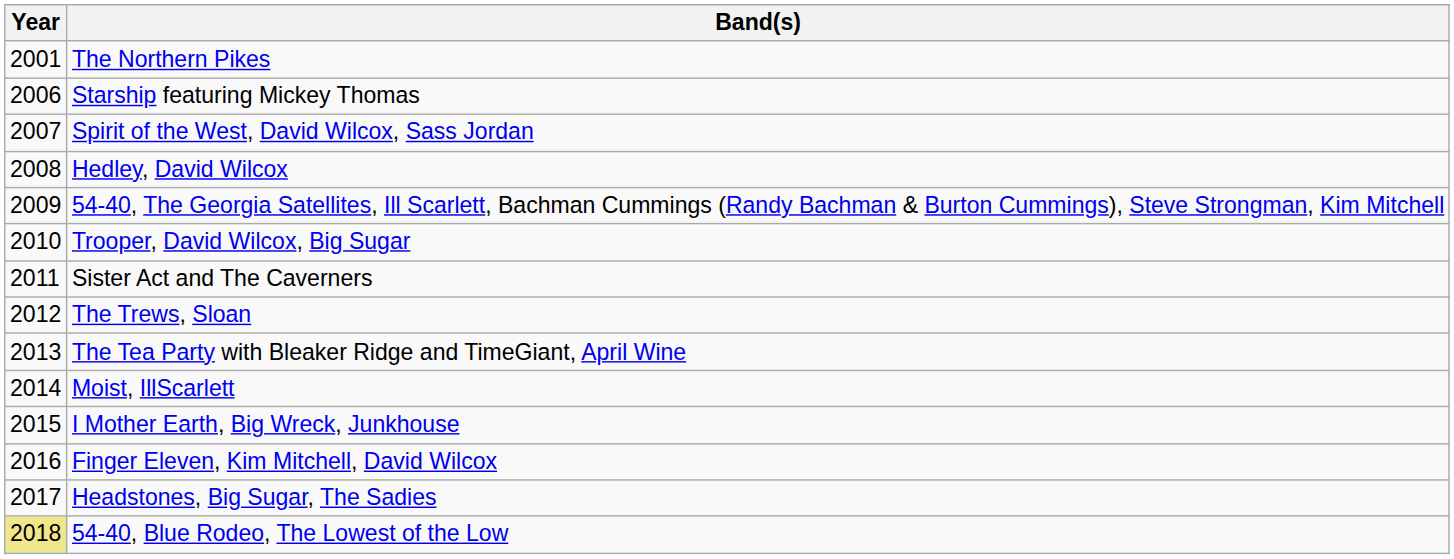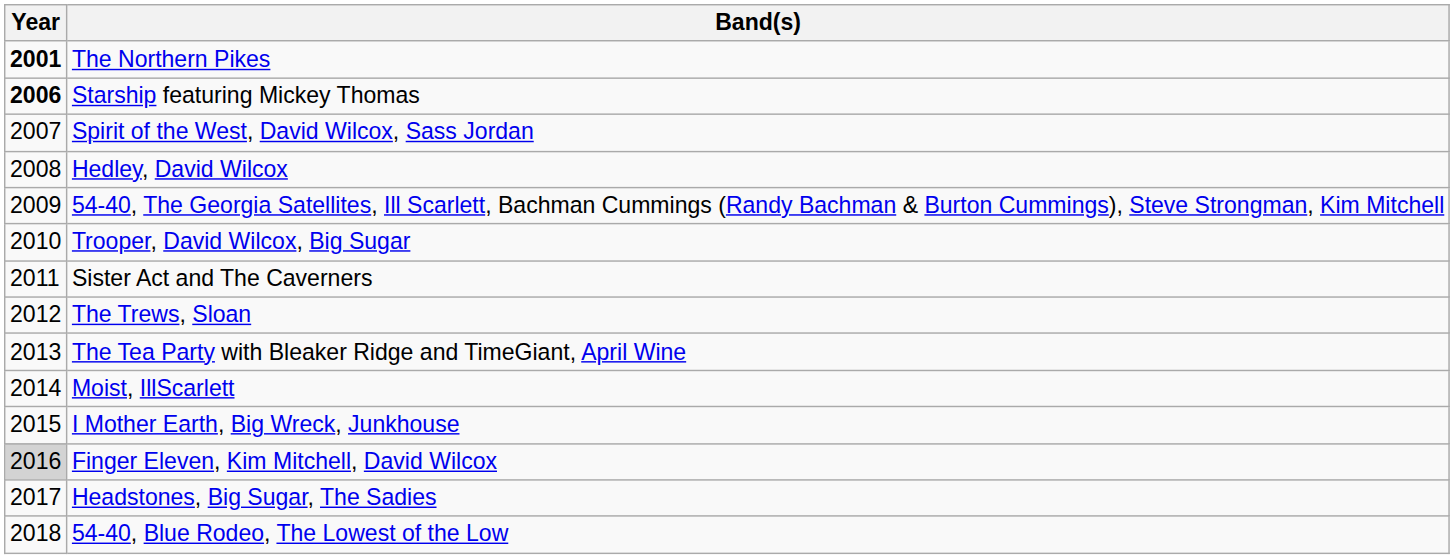(36, 59) normal -> (36, 59) bold
(36, 95) normal -> (36, 95) bold
(36, 461) no background -> (36, 461) lightgrey background
(36, 534) khaki background -> (36, 534) no background
